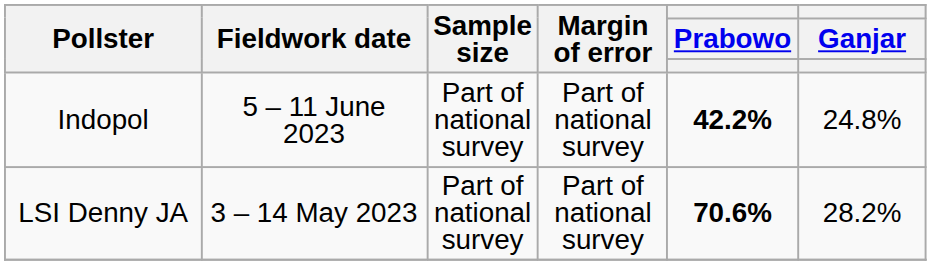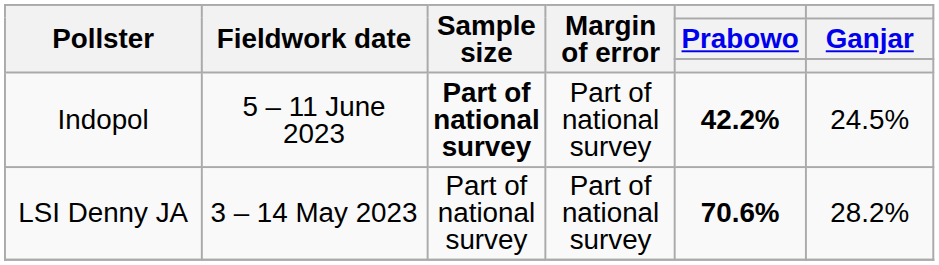(483, 119) normal -> (486, 119) bold
(862, 119) 24.8% -> (870, 119) 24.5%
